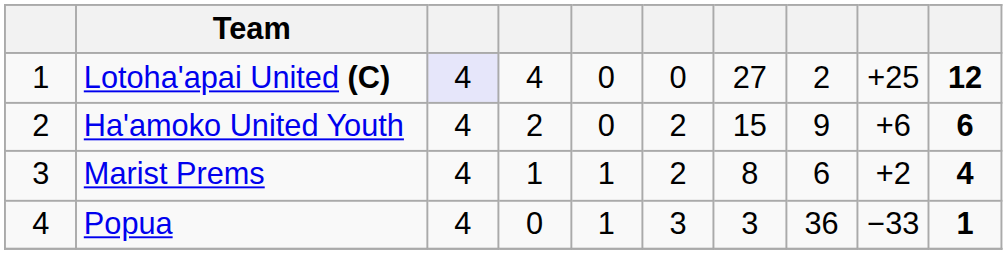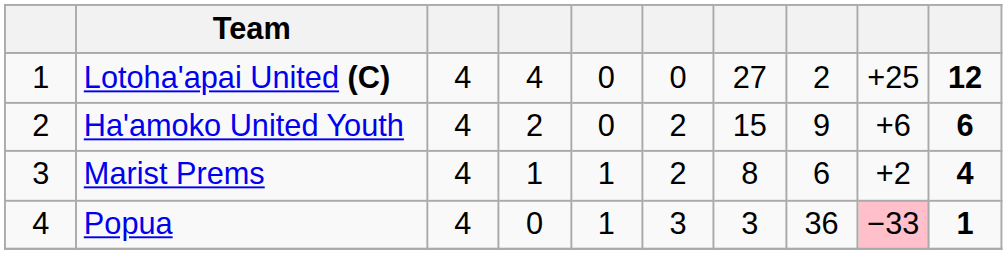(463, 77) lavender background -> (463, 77) no background
(893, 223) no background -> (893, 223) pink background
